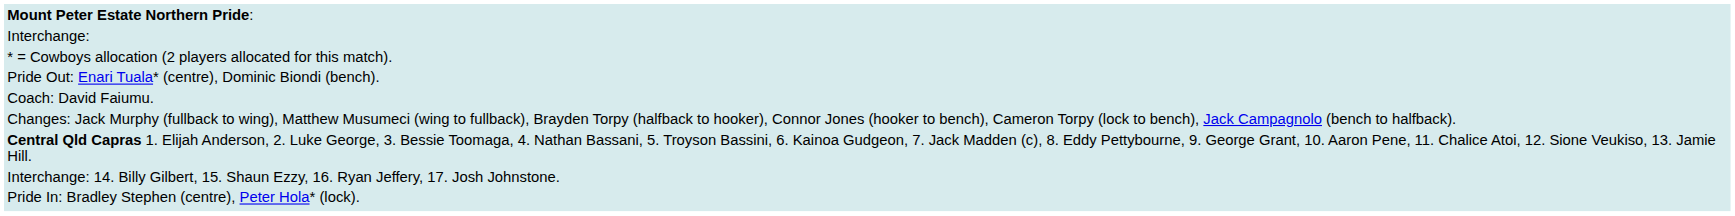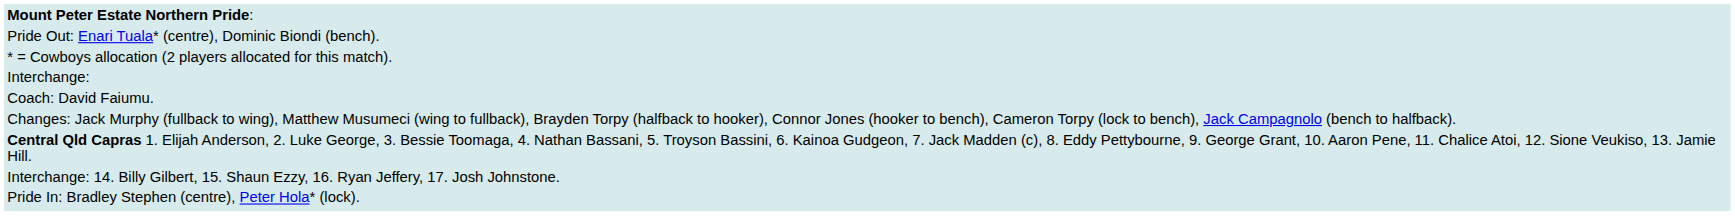(48, 36) Interchange: -> (193, 36) Pride Out: Enari Tuala* (centre), Dominic Biondi (bench).
(193, 78) Pride Out: Enari Tuala* (centre), Dominic Biondi (bench). -> (48, 78) Interchange:
